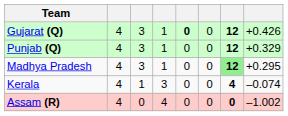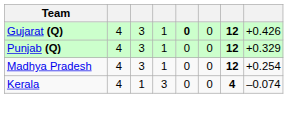(232, 66) lightgreen background -> (232, 66) no background
(263, 66) +0.295 -> (263, 66) +0.254
- row: (33, 102)
